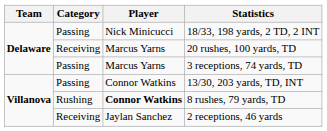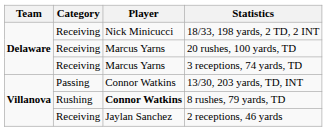(73, 31) Passing -> (78, 31) Receiving
(73, 65) Passing -> (78, 65) Receiving
